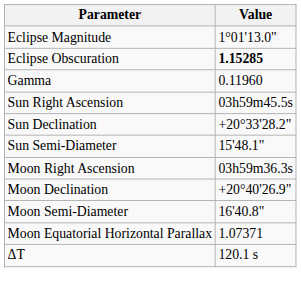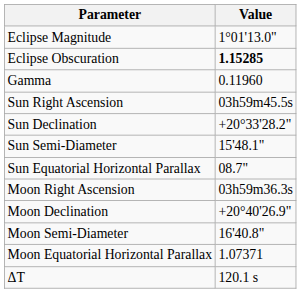+ row: (104, 168)
